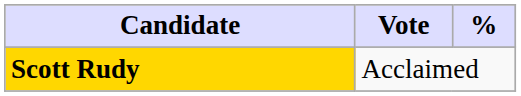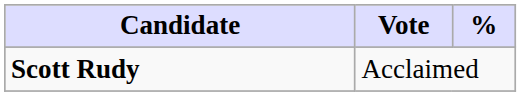(75, 68) gold background -> (75, 68) no background
